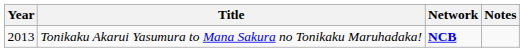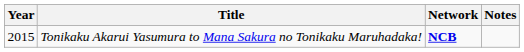(21, 36) 2013 -> (21, 36) 2015
